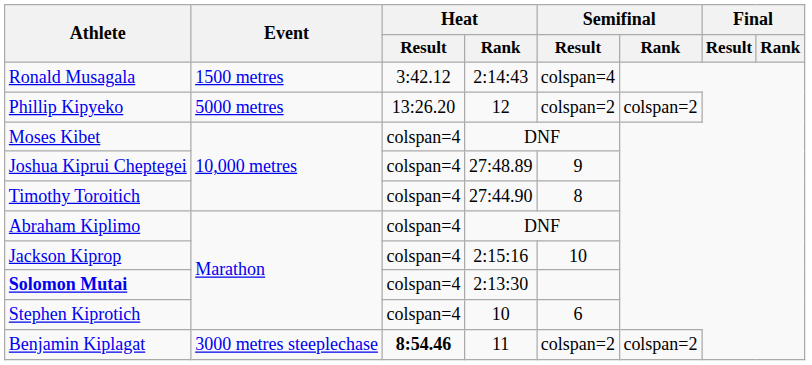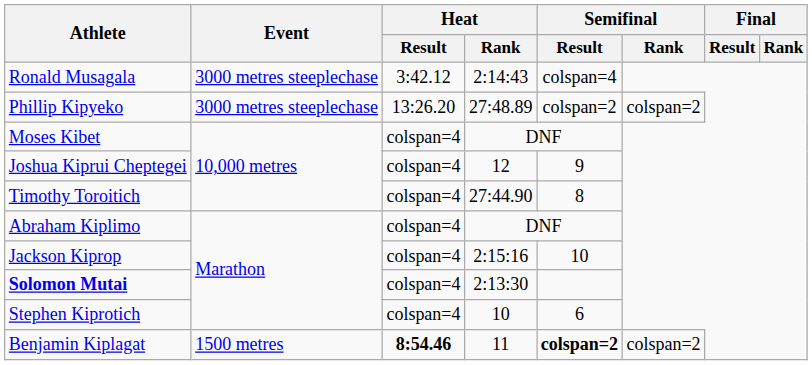(239, 77) 1500 metres -> (287, 77) 3000 metres steeplechase
(239, 107) 5000 metres -> (287, 107) 3000 metres steeplechase
(501, 107) 12 -> (501, 107) 27:48.89
(501, 166) 27:48.89 -> (501, 166) 12
(287, 344) 3000 metres steeplechase -> (239, 344) 1500 metres
(578, 344) normal -> (579, 344) bold
